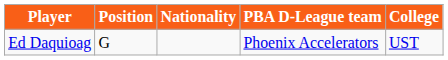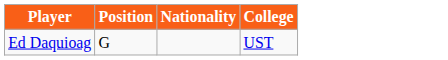- column: (313, 17)
